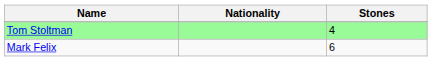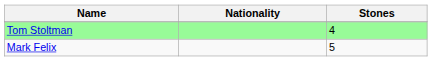(332, 47) 6 -> (332, 47) 5
